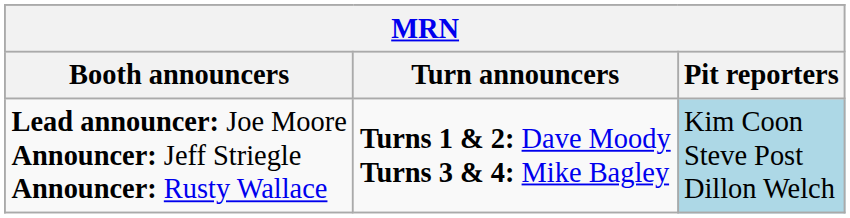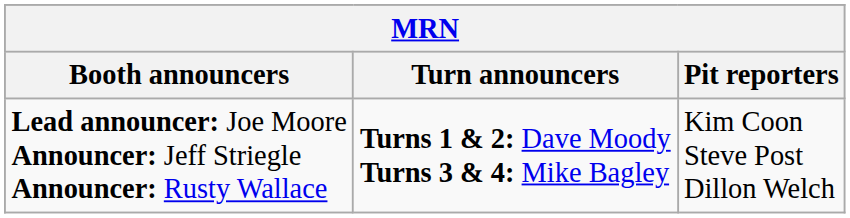(759, 155) lightblue background -> (759, 155) no background
